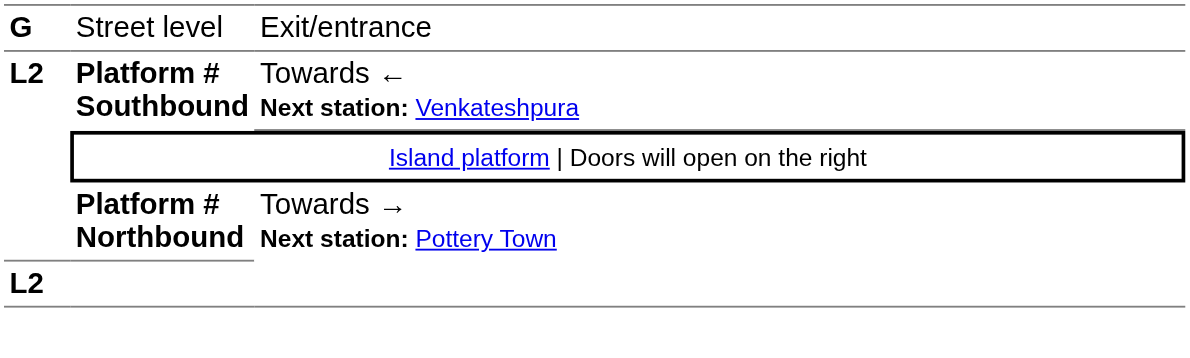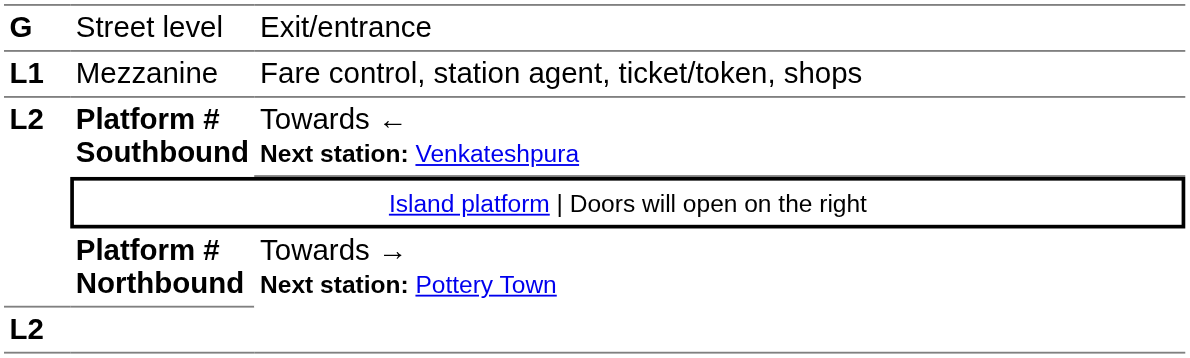+ row: (147, 73)
